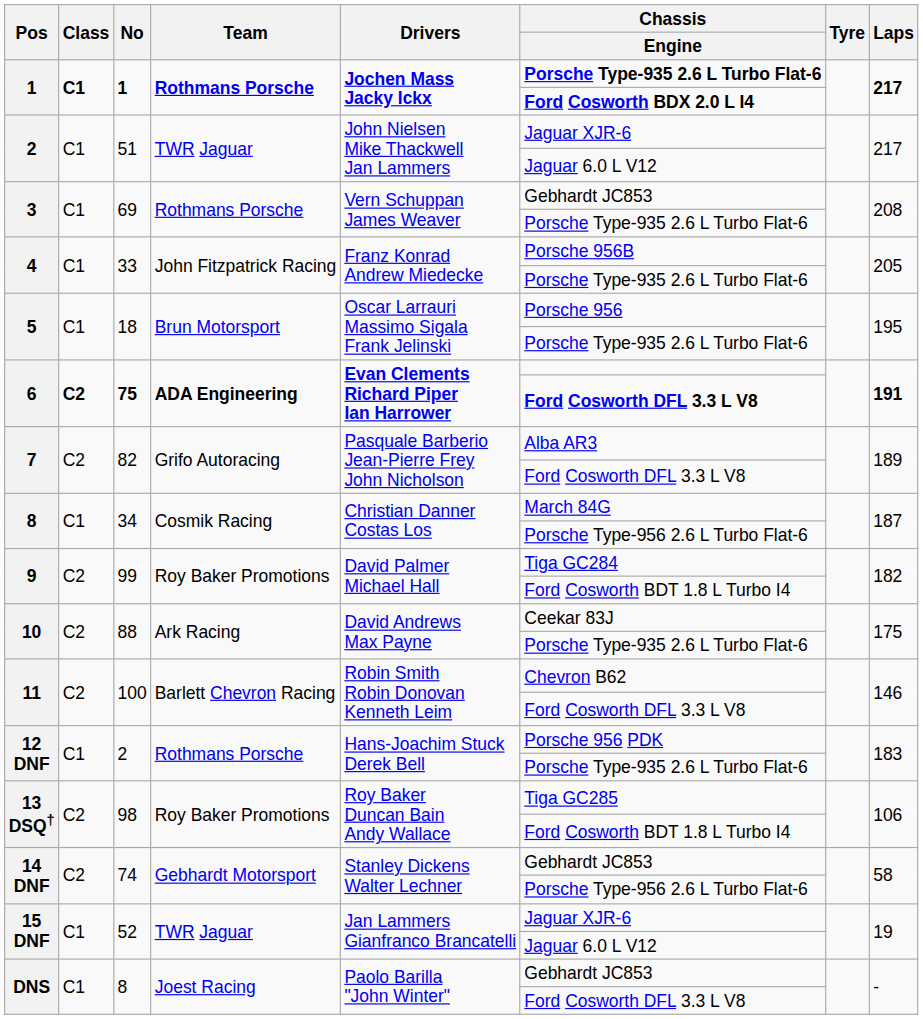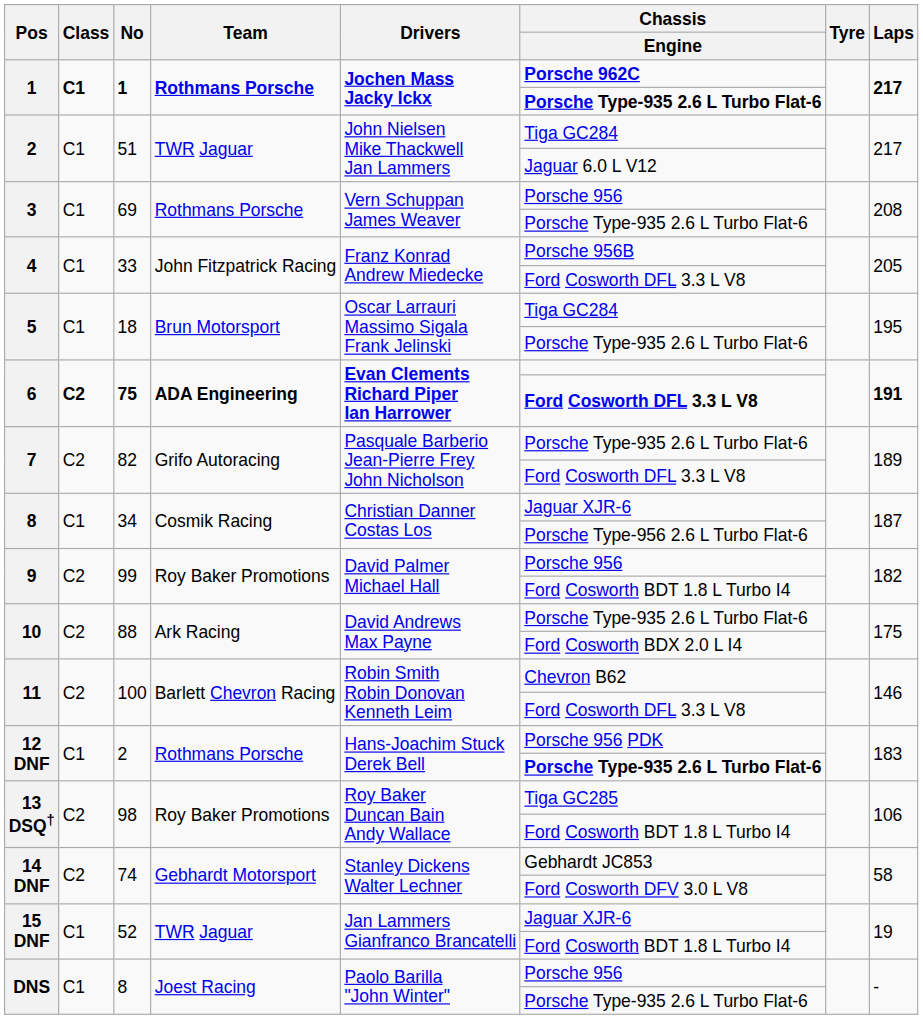(673, 74) Porsche Type-935 2.6 L Turbo Flat-6 -> (582, 74) Porsche 962C
(639, 102) Ford Cosworth BDX 2.0 L I4 -> (673, 102) Porsche Type-935 2.6 L Turbo Flat-6
(578, 132) Jaguar XJR-6 -> (571, 132) Tiga GC284
(588, 196) Gebhardt JC853 -> (573, 196) Porsche 956
(666, 279) Porsche Type-935 2.6 L Turbo Flat-6 -> (635, 279) Ford Cosworth DFL 3.3 L V8
(573, 310) Porsche 956 -> (571, 310) Tiga GC284
(561, 443) Alba AR3 -> (666, 443) Porsche Type-935 2.6 L Turbo Flat-6
(568, 507) March 84G -> (578, 507) Jaguar XJR-6
(571, 562) Tiga GC284 -> (573, 562) Porsche 956
(569, 618) Ceekar 83J -> (666, 618) Porsche Type-935 2.6 L Turbo Flat-6
(666, 645) Porsche Type-935 2.6 L Turbo Flat-6 -> (633, 645) Ford Cosworth BDX 2.0 L I4
(666, 768) normal -> (673, 768) bold
(666, 890) Porsche Type-956 2.6 L Turbo Flat-6 -> (636, 890) Ford Cosworth DFV 3.0 L V8
(591, 945) Jaguar 6.0 L V12 -> (657, 945) Ford Cosworth BDT 1.8 L Turbo I4
(588, 973) Gebhardt JC853 -> (573, 973) Porsche 956
(635, 1000) Ford Cosworth DFL 3.3 L V8 -> (666, 1000) Porsche Type-935 2.6 L Turbo Flat-6
